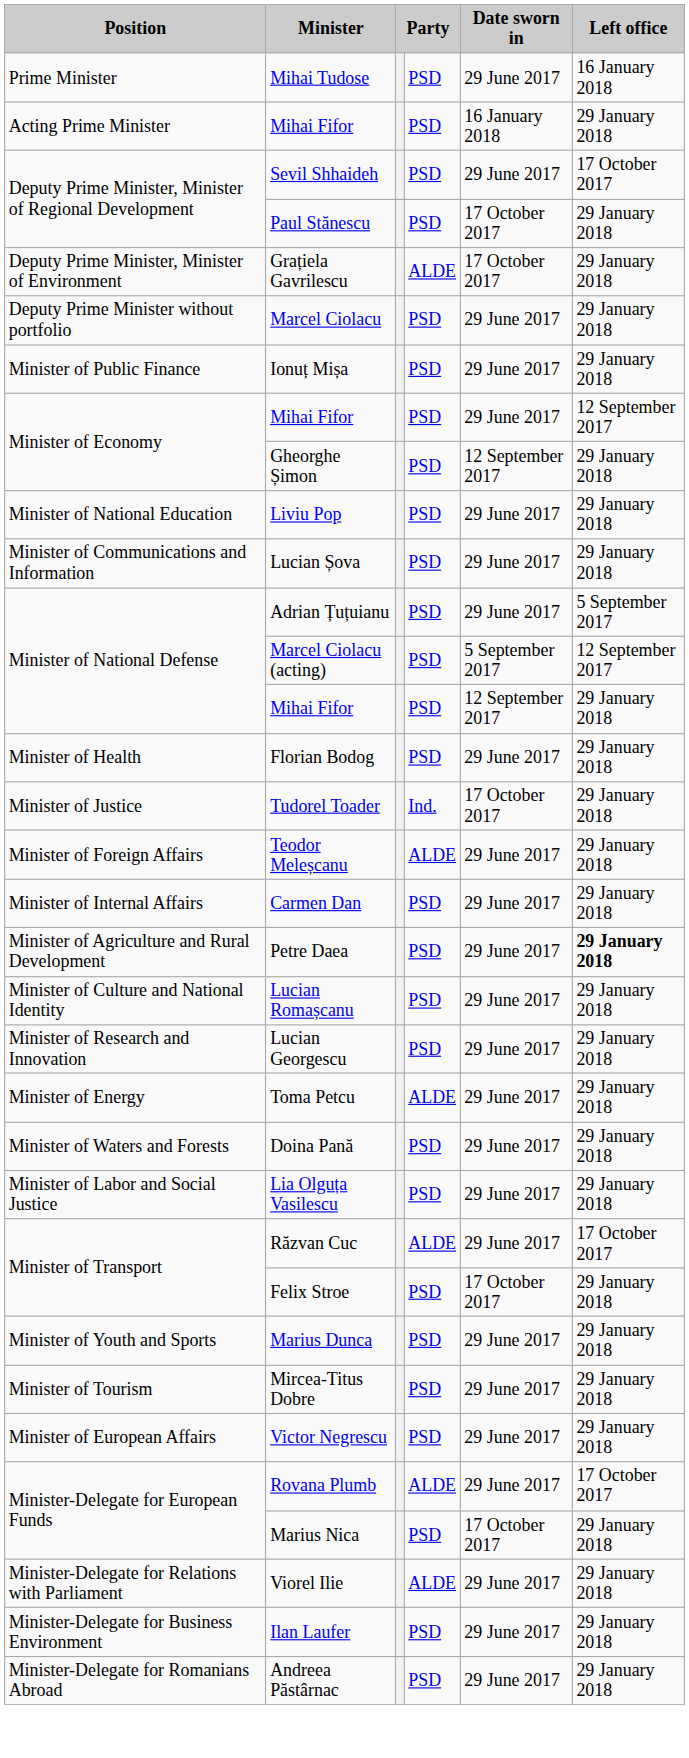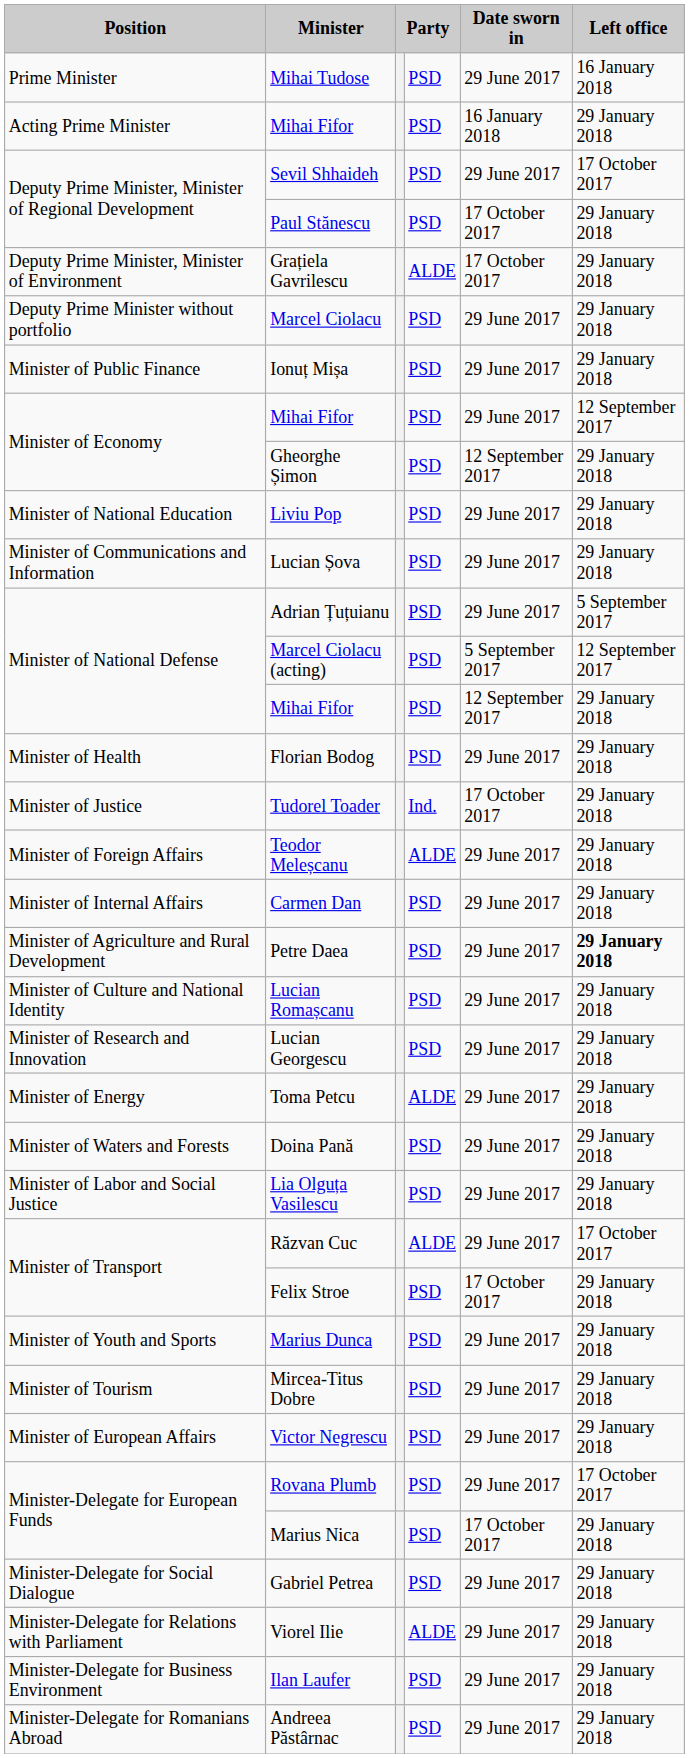(432, 1486) ALDE -> (425, 1486) PSD
+ row: (111, 1583)
